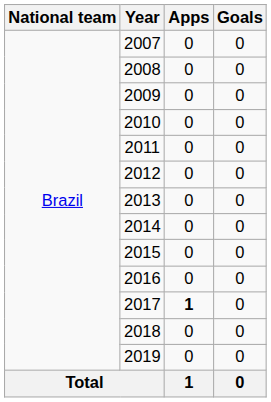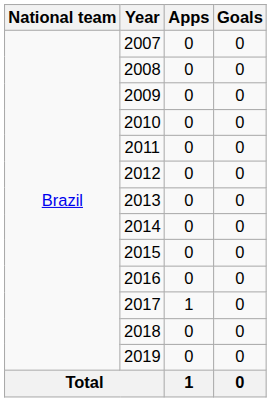(189, 305) bold -> (189, 305) normal
